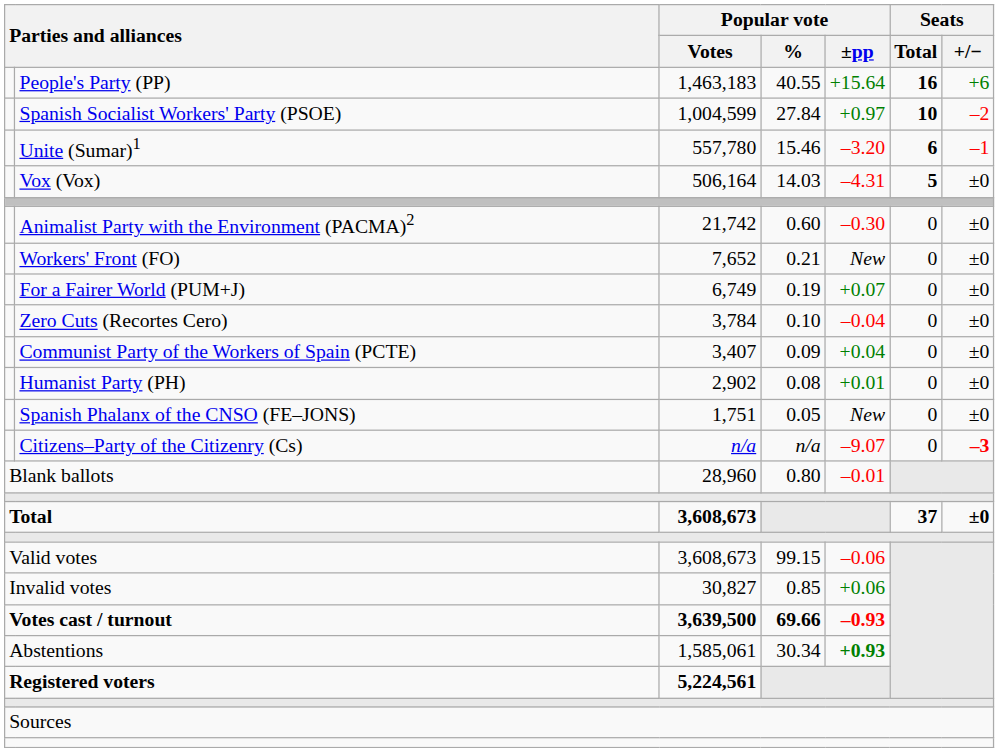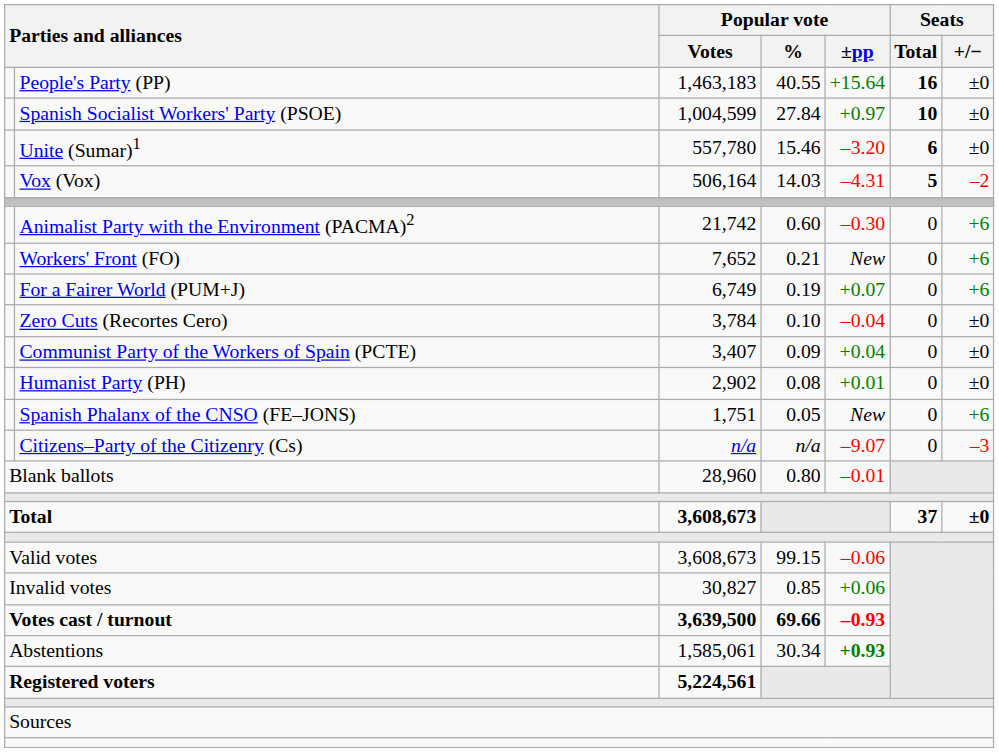(979, 82) +6 -> (979, 82) ±0
(980, 113) –2 -> (979, 113) ±0
(980, 147) –1 -> (979, 147) ±0
(979, 181) ±0 -> (980, 181) –2
(979, 224) ±0 -> (979, 224) +6
(979, 258) ±0 -> (979, 258) +6
(979, 289) ±0 -> (979, 289) +6
(979, 414) ±0 -> (979, 414) +6
(980, 445) bold -> (980, 445) normal
